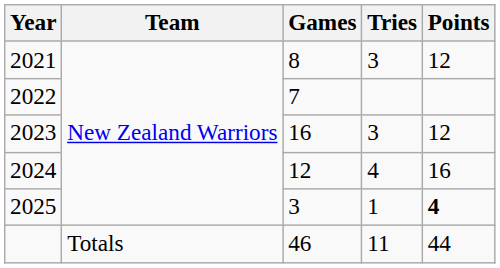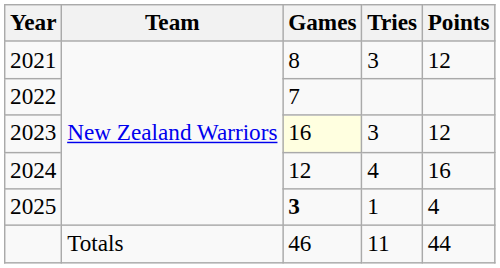(300, 133) no background -> (300, 133) lightyellow background
(294, 206) normal -> (294, 206) bold
(433, 206) bold -> (433, 206) normal
